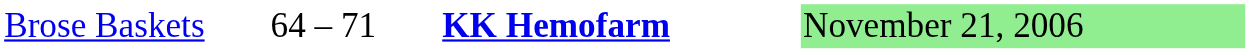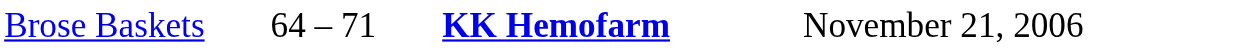(943, 25) lightgreen background -> (943, 25) no background
